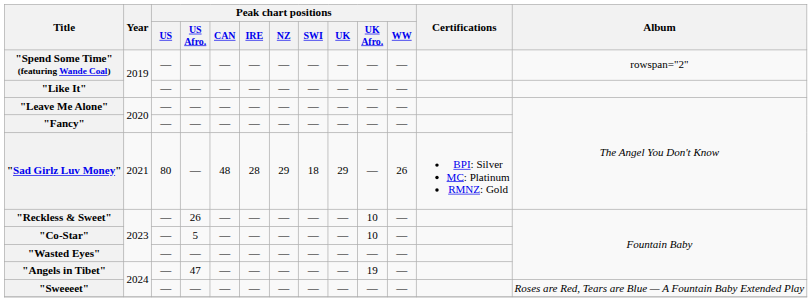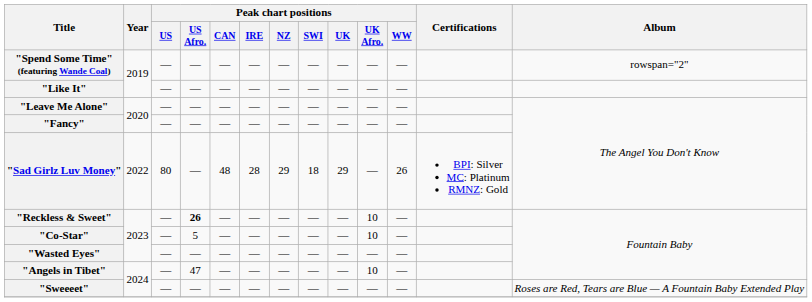(137, 171) 2021 -> (137, 171) 2022
(195, 218) normal -> (195, 218) bold
(372, 270) 19 -> (372, 270) 10
